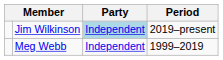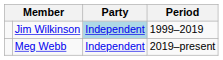(183, 30) 2019–present -> (177, 30) 1999–2019
(177, 47) 1999–2019 -> (183, 47) 2019–present
